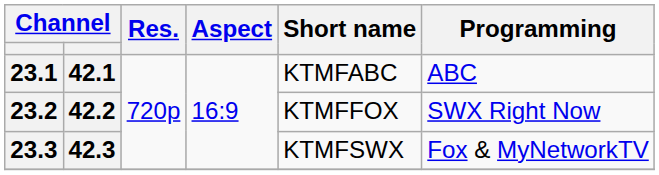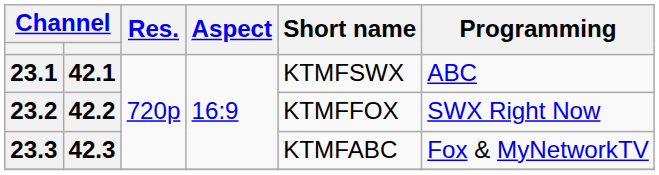(340, 73) KTMFABC -> (344, 73) KTMFSWX
(344, 149) KTMFSWX -> (340, 149) KTMFABC
